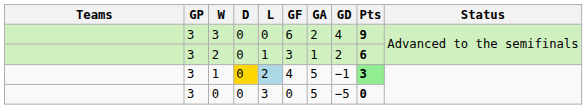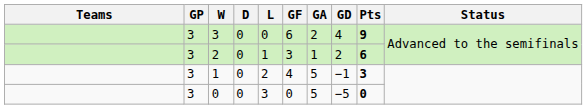(240, 74) gold background -> (240, 74) no background
(265, 74) lightblue background -> (265, 74) no background
(363, 74) lightgreen background -> (363, 74) no background
